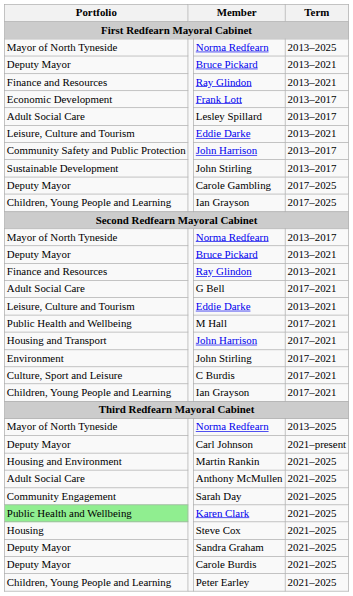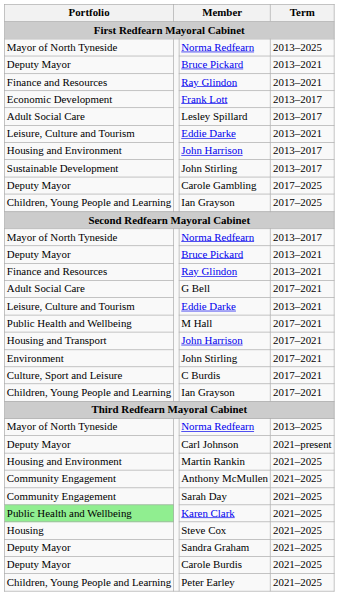(96, 151) Community Safety and Public Protection -> (64, 151) Housing and Environment
(46, 479) Adult Social Care -> (61, 479) Community Engagement
